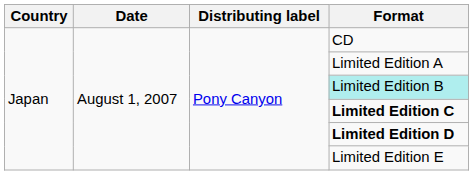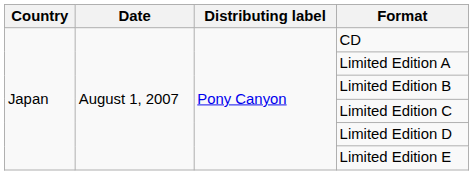(388, 87) paleturquoise background -> (395, 87) no background
(393, 110) bold -> (396, 110) normal
(393, 134) bold -> (396, 134) normal
